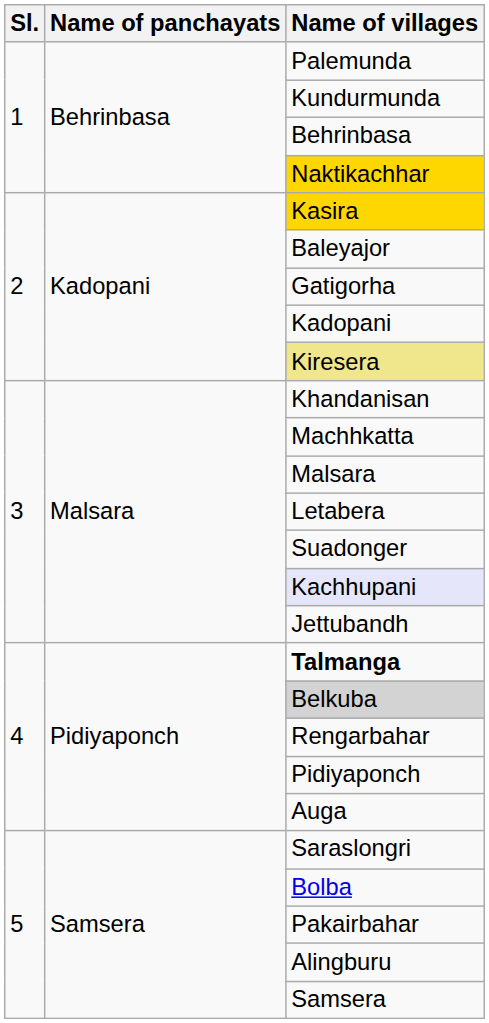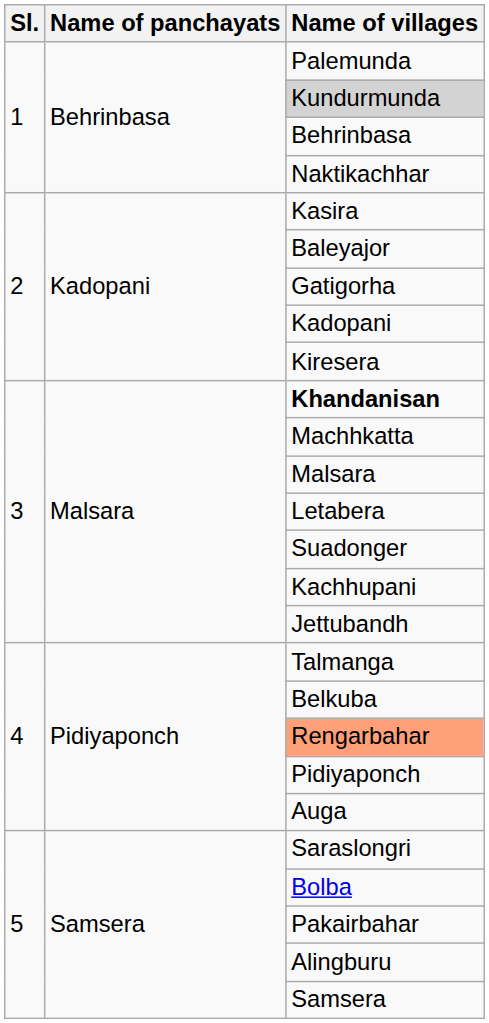(366, 98) no background -> (366, 98) lightgrey background
(360, 173) gold background -> (360, 173) no background
(325, 211) gold background -> (325, 211) no background
(351, 361) khaki background -> (351, 361) no background
(360, 398) normal -> (366, 398) bold
(354, 586) lavender background -> (354, 586) no background
(346, 661) bold -> (343, 661) normal
(334, 699) lightgrey background -> (334, 699) no background
(360, 736) no background -> (360, 736) lightsalmon background
